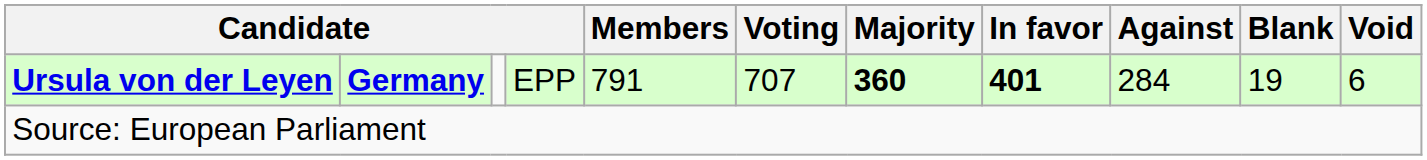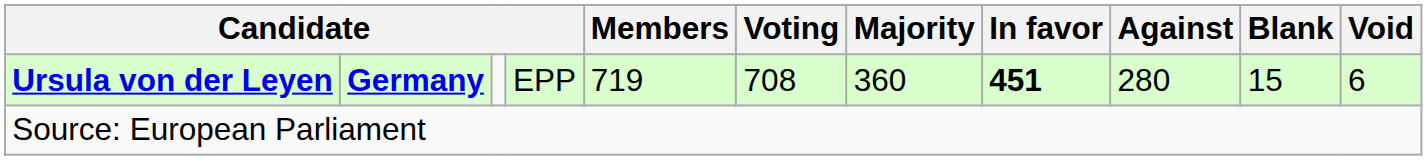(617, 79) 791 -> (617, 79) 719
(770, 79) 707 -> (770, 79) 708
(880, 79) bold -> (880, 79) normal
(1015, 79) 401 -> (1015, 79) 451
(1144, 79) 284 -> (1144, 79) 280
(1265, 79) 19 -> (1265, 79) 15
